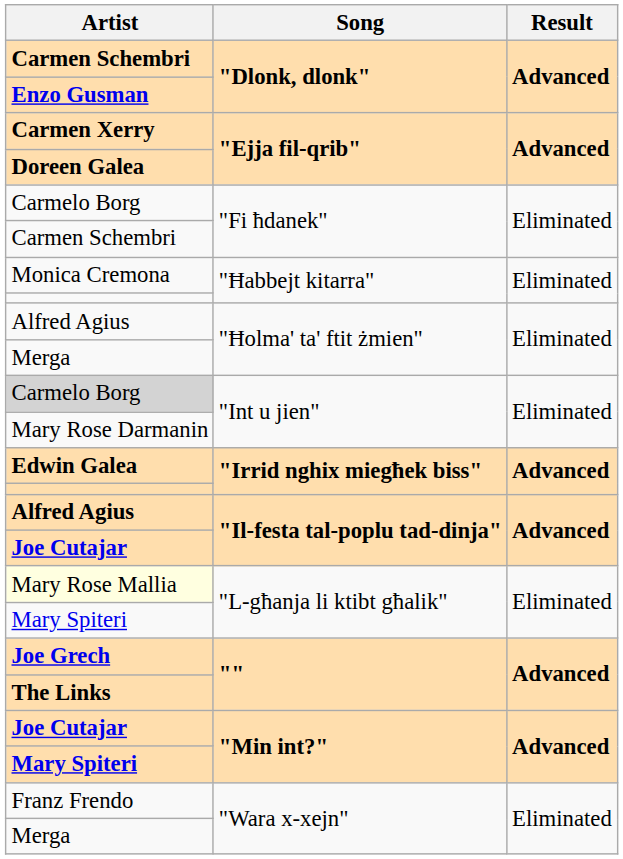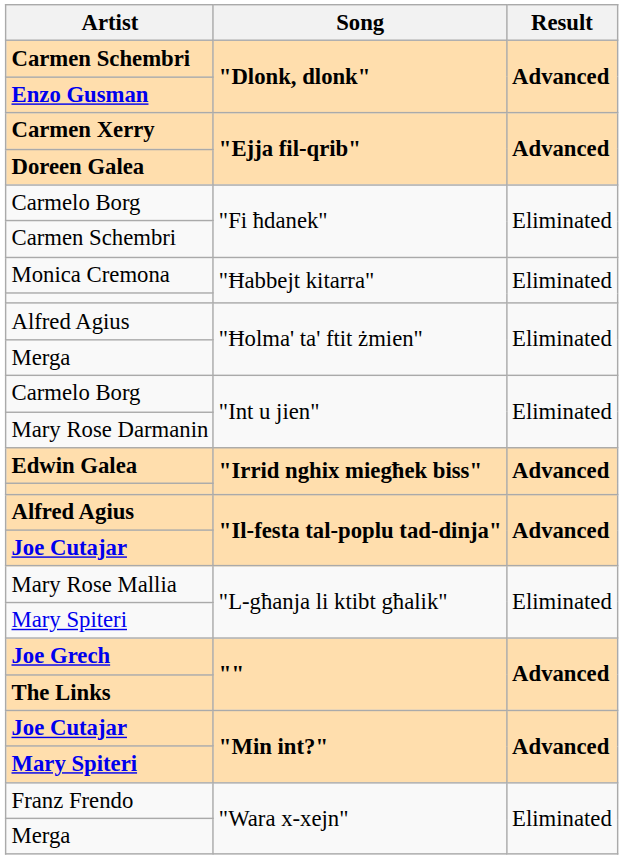(76, 393) lightgrey background -> (76, 393) no background
(94, 583) lightyellow background -> (94, 583) no background
